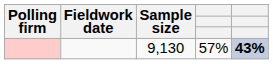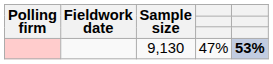(213, 48) 57% -> (213, 48) 47%
(250, 48) 43% -> (250, 48) 53%
